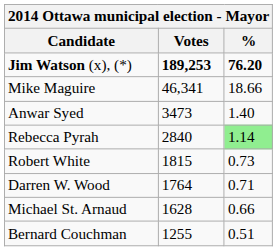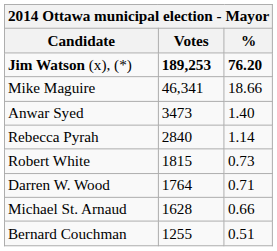(241, 137) lightgreen background -> (241, 137) no background
